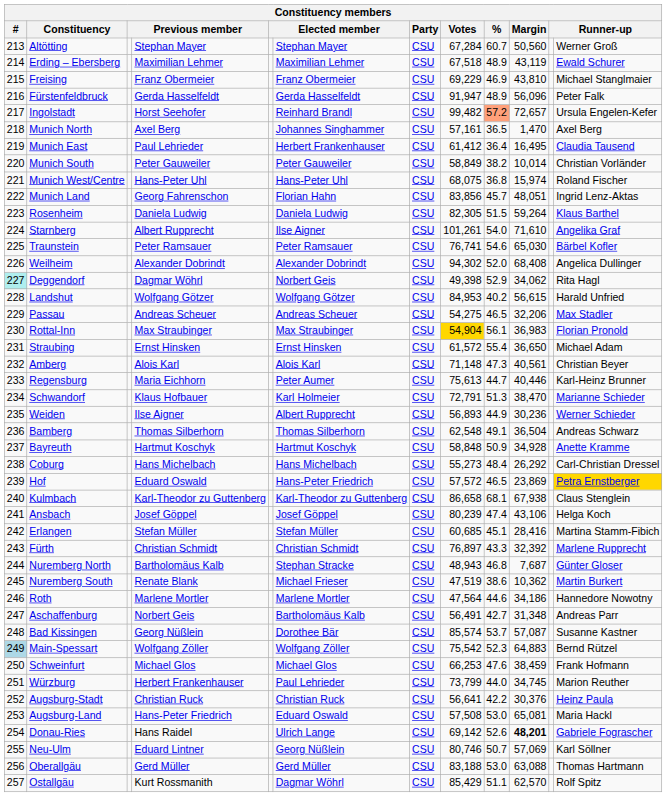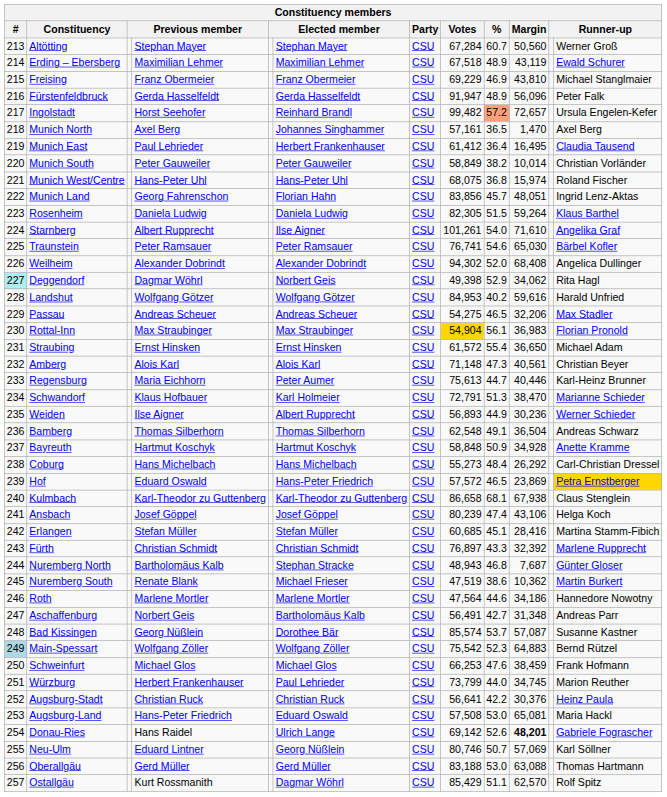(530, 297) 56,615 -> (530, 297) 59,616
